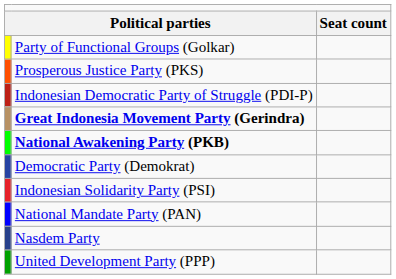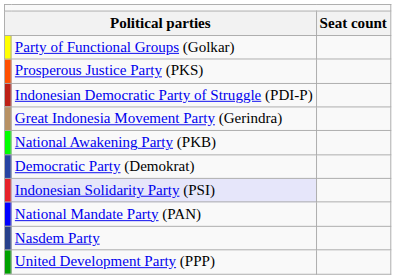(160, 118) bold -> (149, 118) normal
(122, 142) bold -> (115, 142) normal
(115, 190) no background -> (115, 190) lavender background
